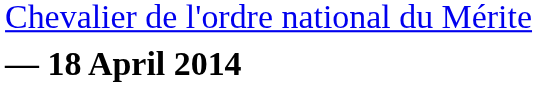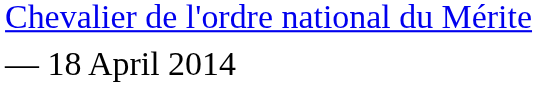(123, 63) bold -> (120, 63) normal
